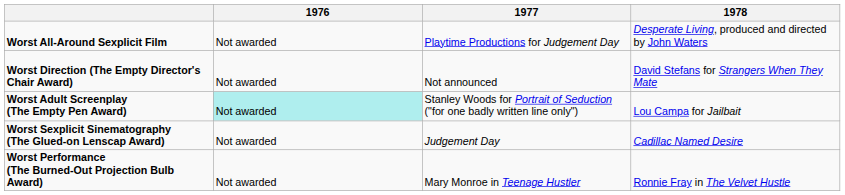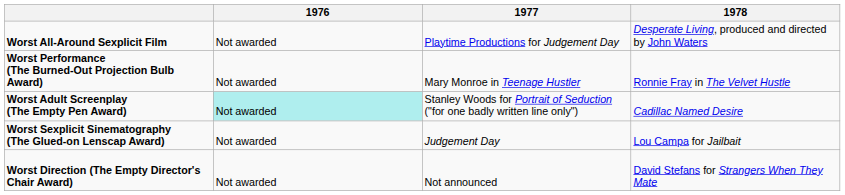rows swapped: (104, 77) <-> (90, 170)
(687, 112) Lou Campa for Jailbait -> (688, 112) Cadillac Named Desire
(688, 141) Cadillac Named Desire -> (687, 141) Lou Campa for Jailbait
